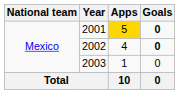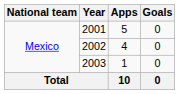(124, 30) gold background -> (124, 30) no background
(157, 30) bold -> (157, 30) normal
(157, 47) bold -> (157, 47) normal
